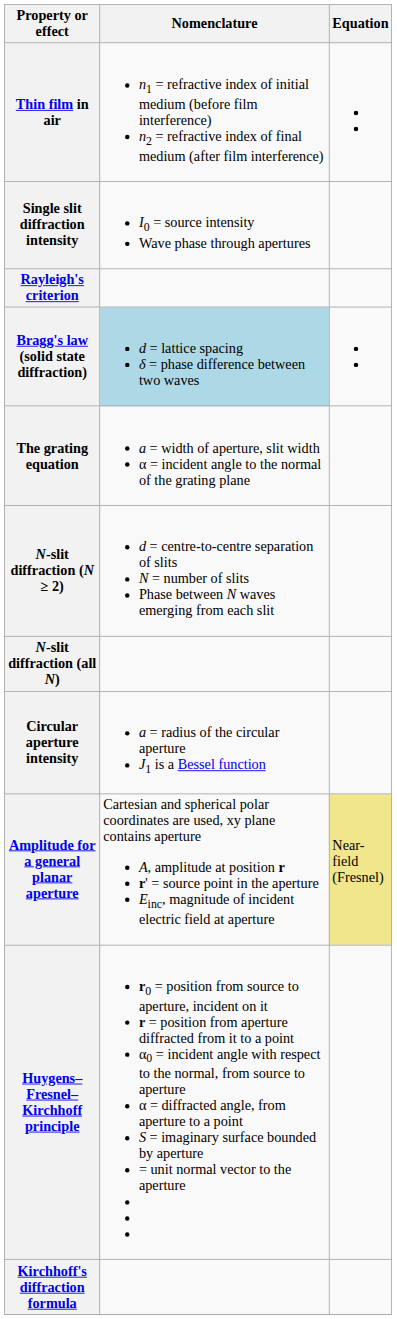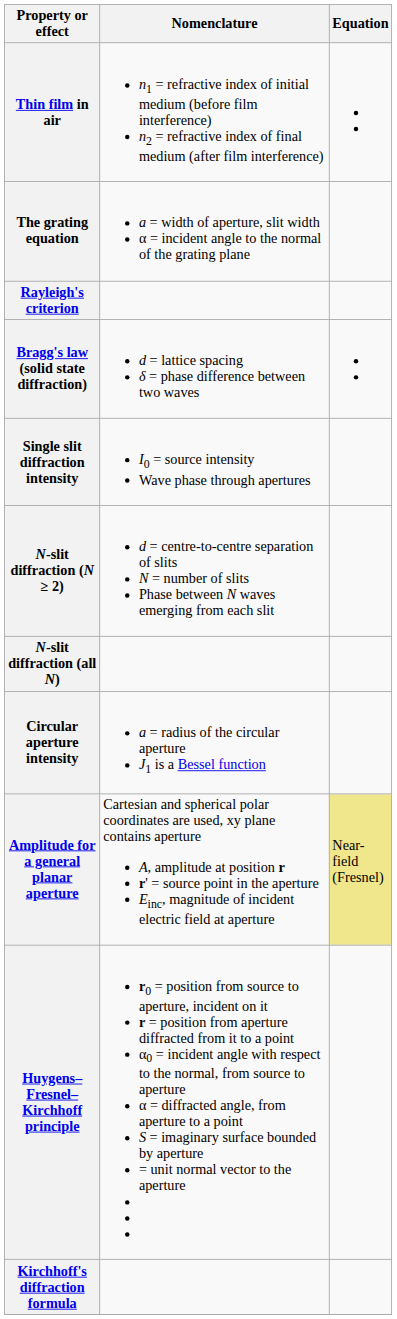rows swapped: (52, 455) <-> (52, 225)
(215, 365) lightblue background -> (215, 377) no background
